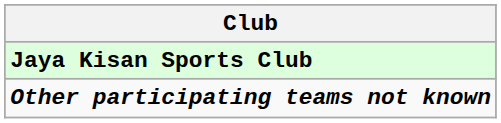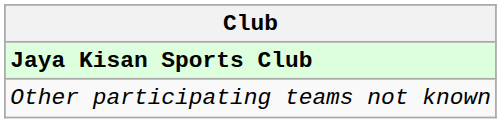(251, 98) bold -> (251, 98) normal
